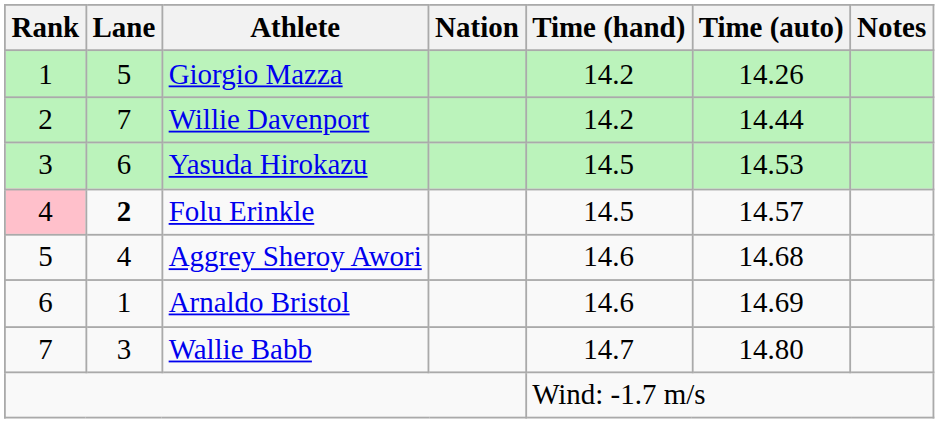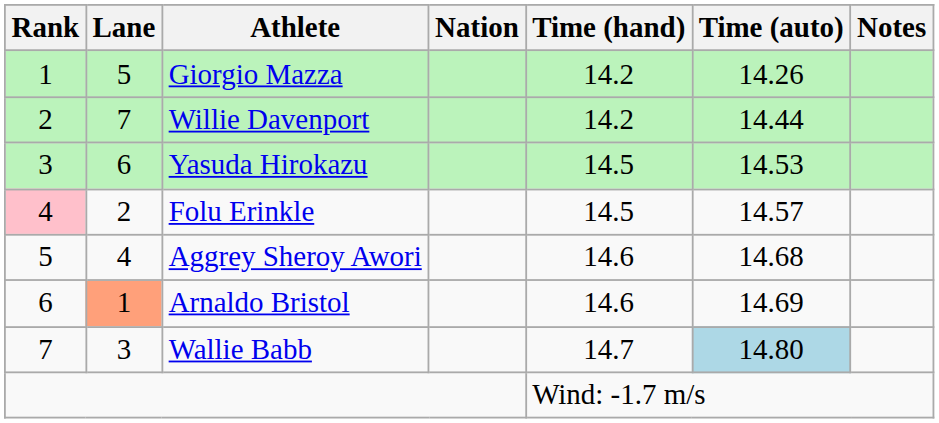(124, 211) bold -> (124, 211) normal
(124, 303) no background -> (124, 303) lightsalmon background
(771, 348) no background -> (771, 348) lightblue background
